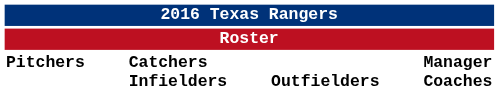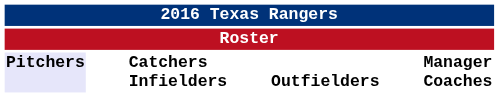(45, 63) no background -> (45, 63) lavender background
